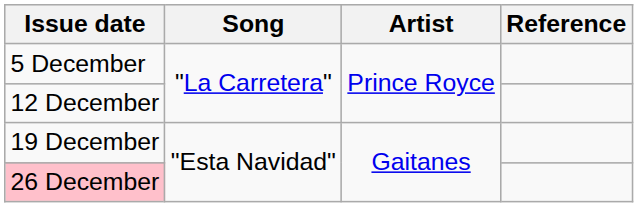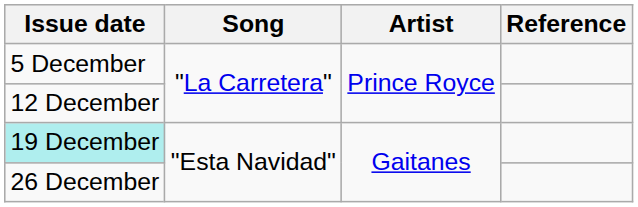(85, 142) no background -> (85, 142) paleturquoise background
(85, 181) pink background -> (85, 181) no background
